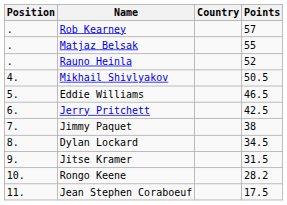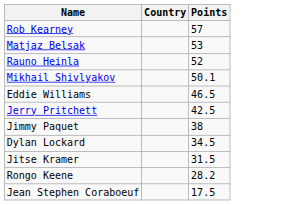- column: (31, 13)
(250, 45) 55 -> (197, 45) 53
(256, 78) 50.5 -> (203, 78) 50.1
